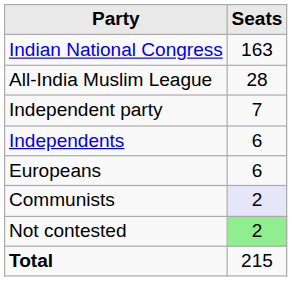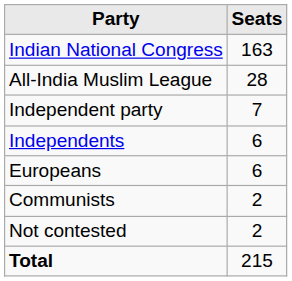(257, 200) lavender background -> (257, 200) no background
(257, 230) lightgreen background -> (257, 230) no background
